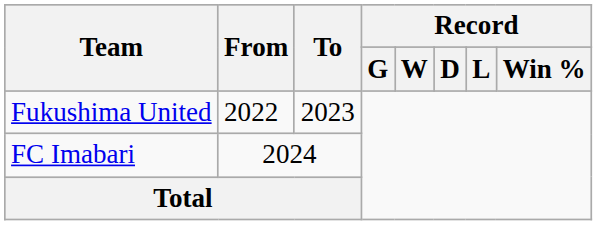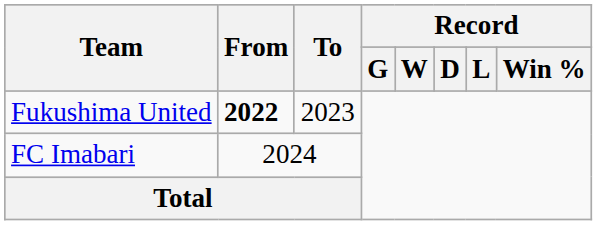(251, 111) normal -> (251, 111) bold
